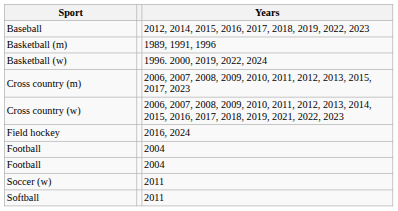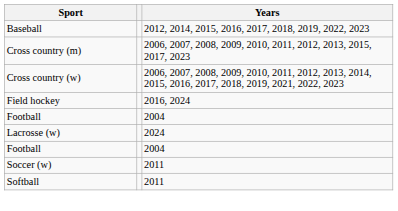- row: (37, 45)
- row: (37, 61)
+ row: (33, 133)
